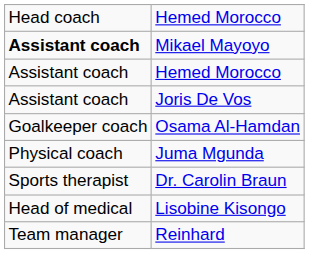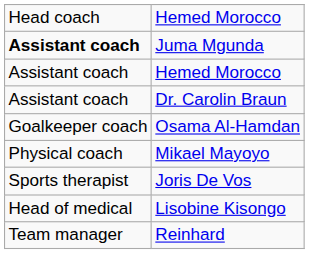(212, 45) Mikael Mayoyo -> (210, 45) Juma Mgunda
(203, 99) Joris De Vos -> (221, 99) Dr. Carolin Braun
(210, 153) Juma Mgunda -> (212, 153) Mikael Mayoyo
(221, 180) Dr. Carolin Braun -> (203, 180) Joris De Vos
